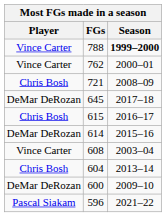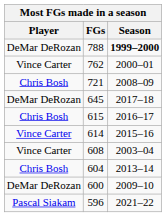(44, 47) Vince Carter -> (44, 47) DeMar DeRozan
(44, 133) DeMar DeRozan -> (44, 133) Vince Carter
